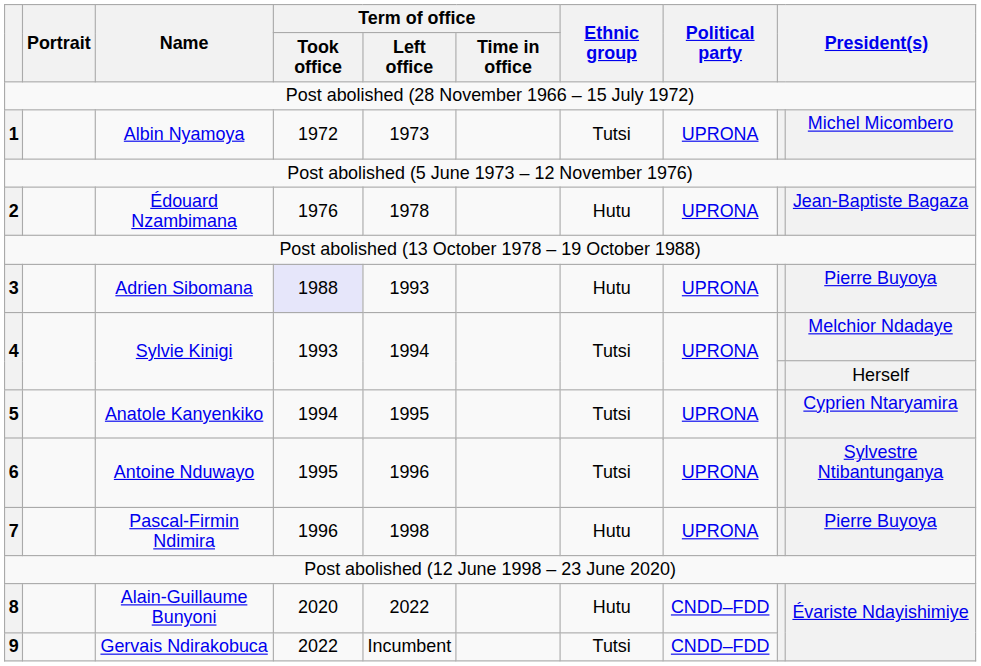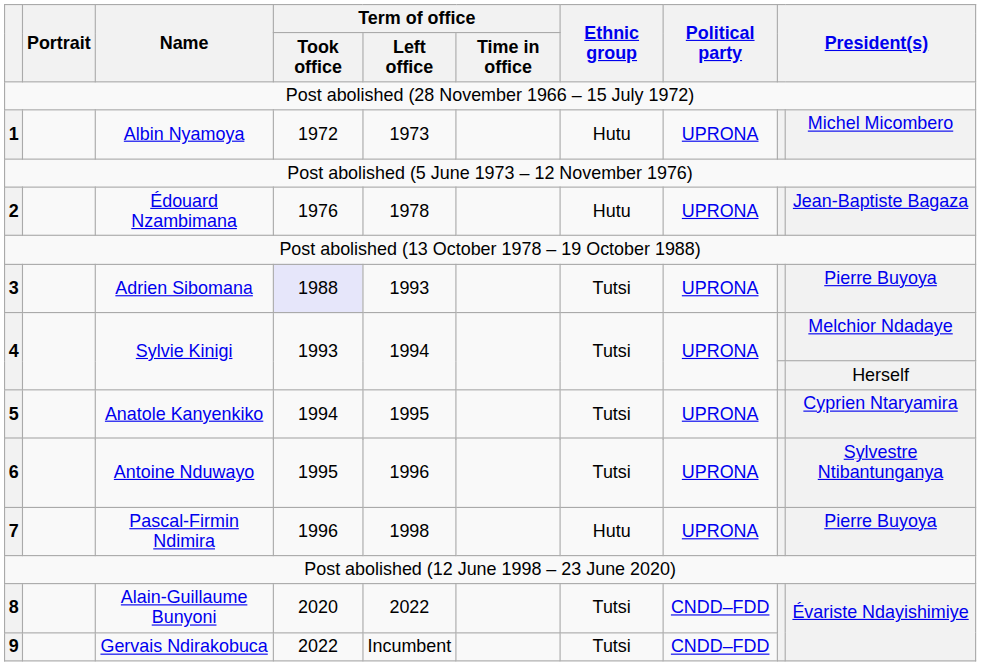(612, 134) Tutsi -> (612, 134) Hutu
(612, 288) Hutu -> (612, 288) Tutsi
(612, 608) Hutu -> (612, 608) Tutsi
